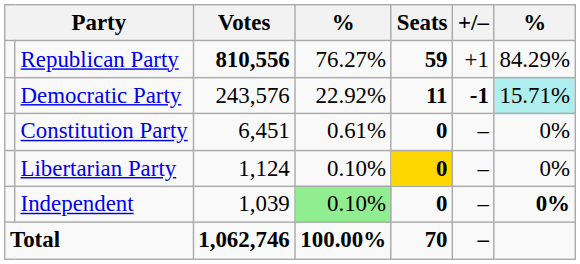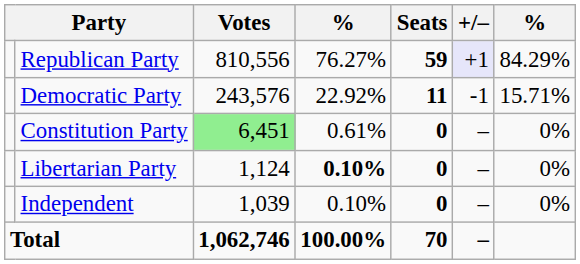(253, 58) bold -> (253, 58) normal
(477, 58) no background -> (477, 58) lavender background
(479, 95) bold -> (479, 95) normal
(535, 95) paleturquoise background -> (535, 95) no background
(264, 131) no background -> (264, 131) lightgreen background
(357, 167) normal -> (355, 167) bold
(442, 167) gold background -> (442, 167) no background
(357, 204) lightgreen background -> (357, 204) no background
(553, 204) bold -> (555, 204) normal
